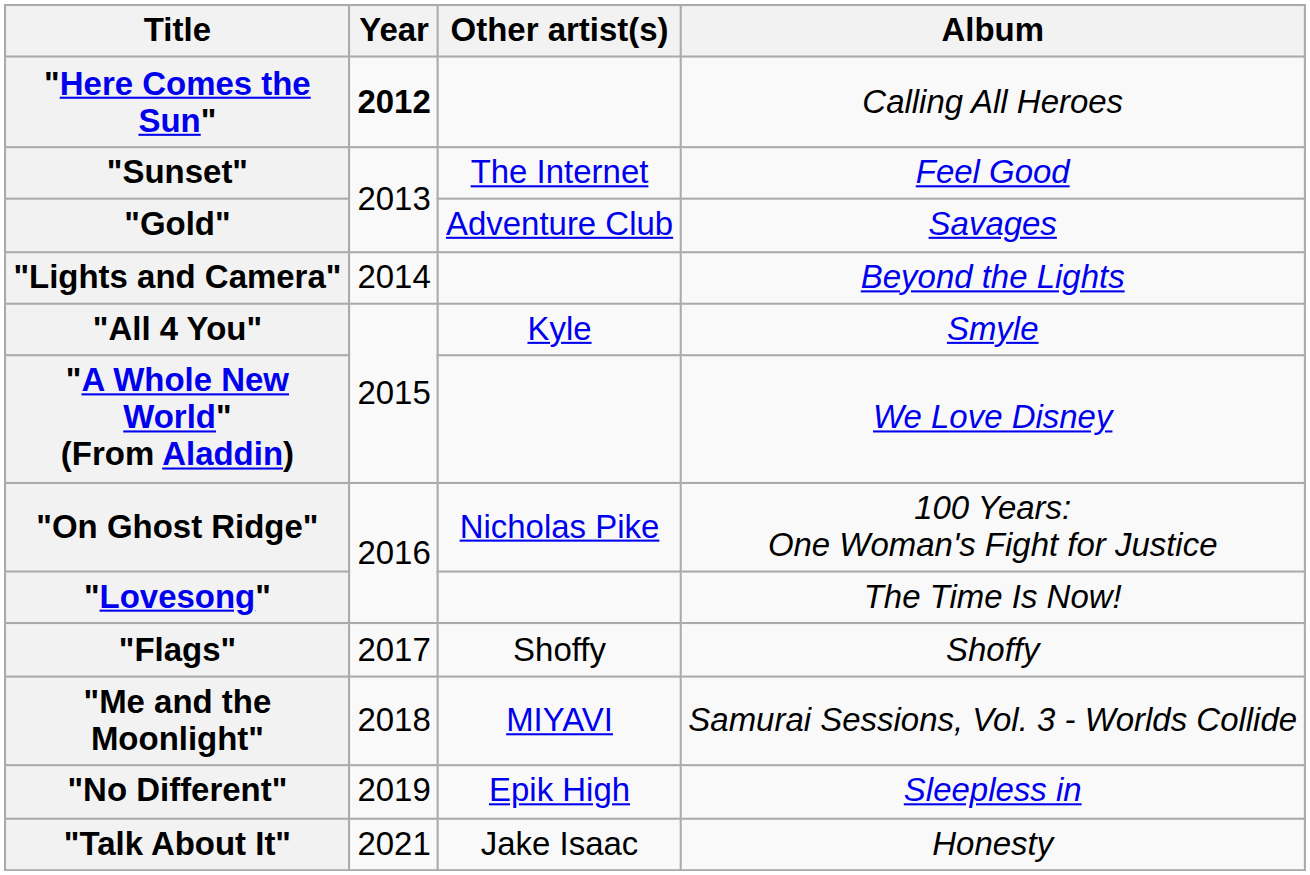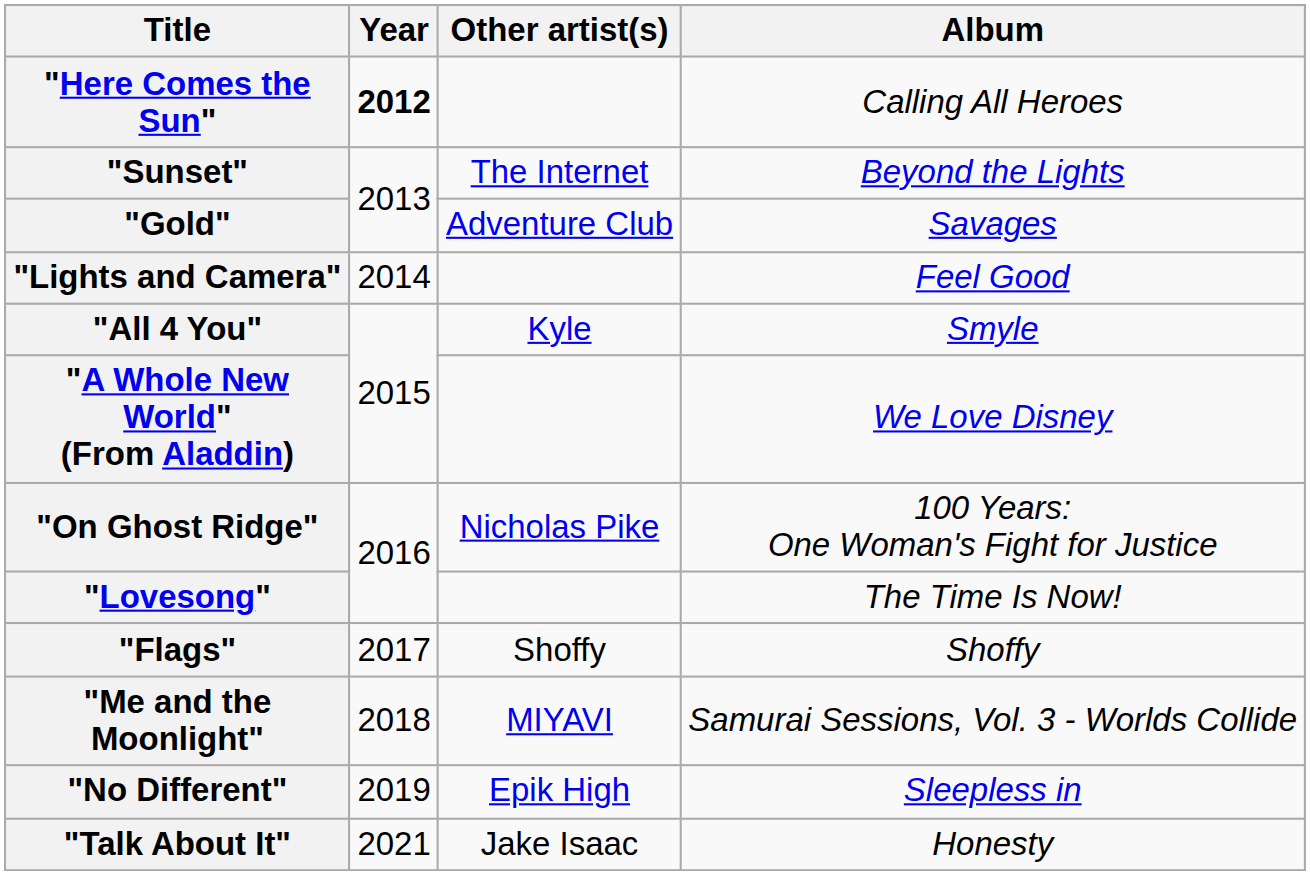(993, 172) Feel Good -> (993, 172) Beyond the Lights
(993, 276) Beyond the Lights -> (993, 276) Feel Good
